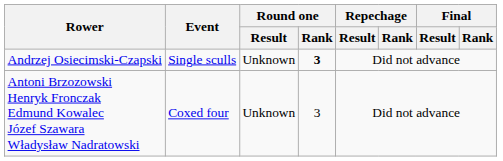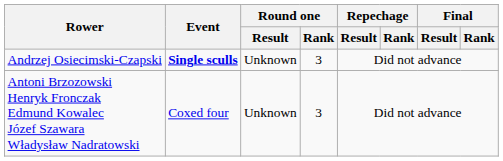(202, 60) normal -> (203, 60) bold
(317, 60) bold -> (319, 60) normal
